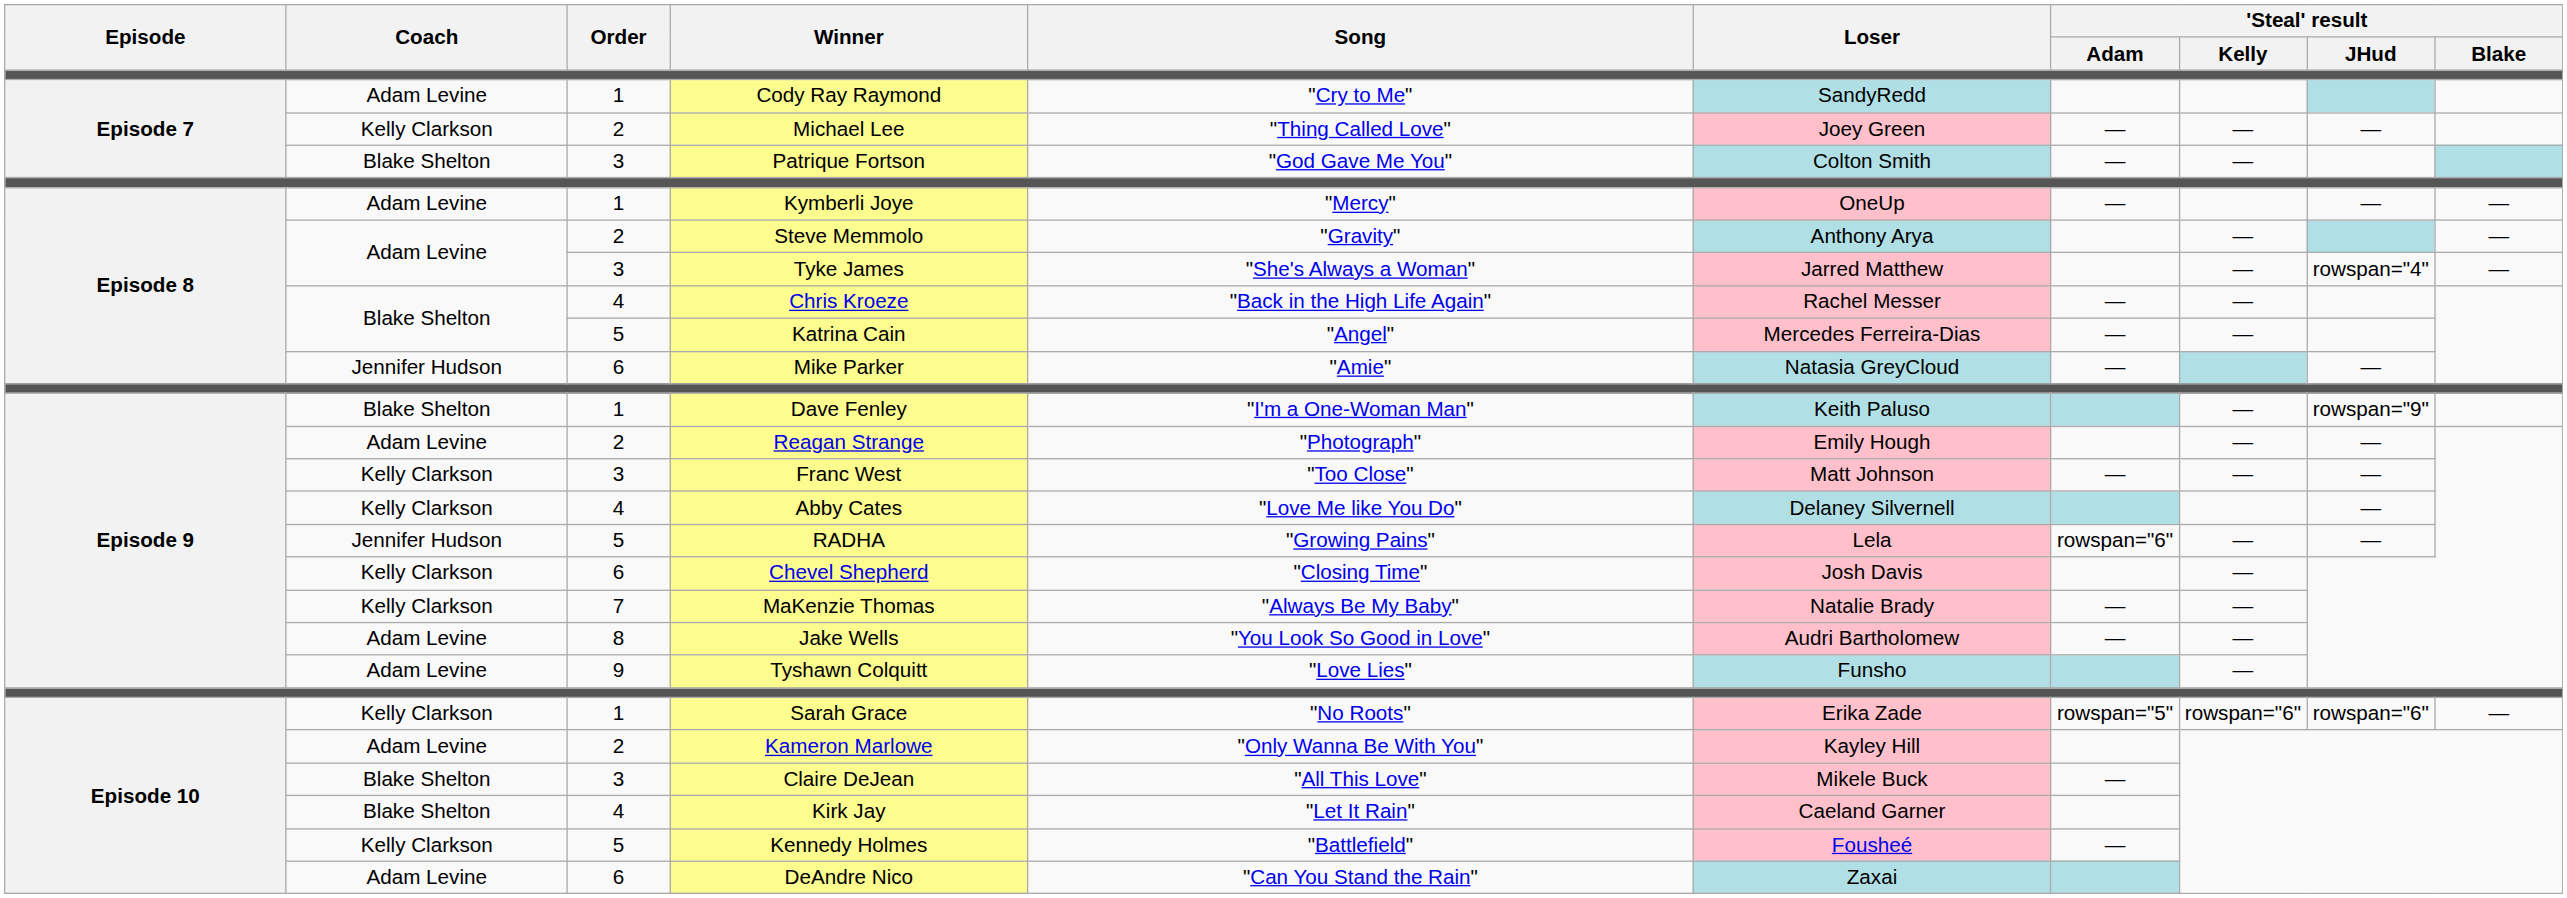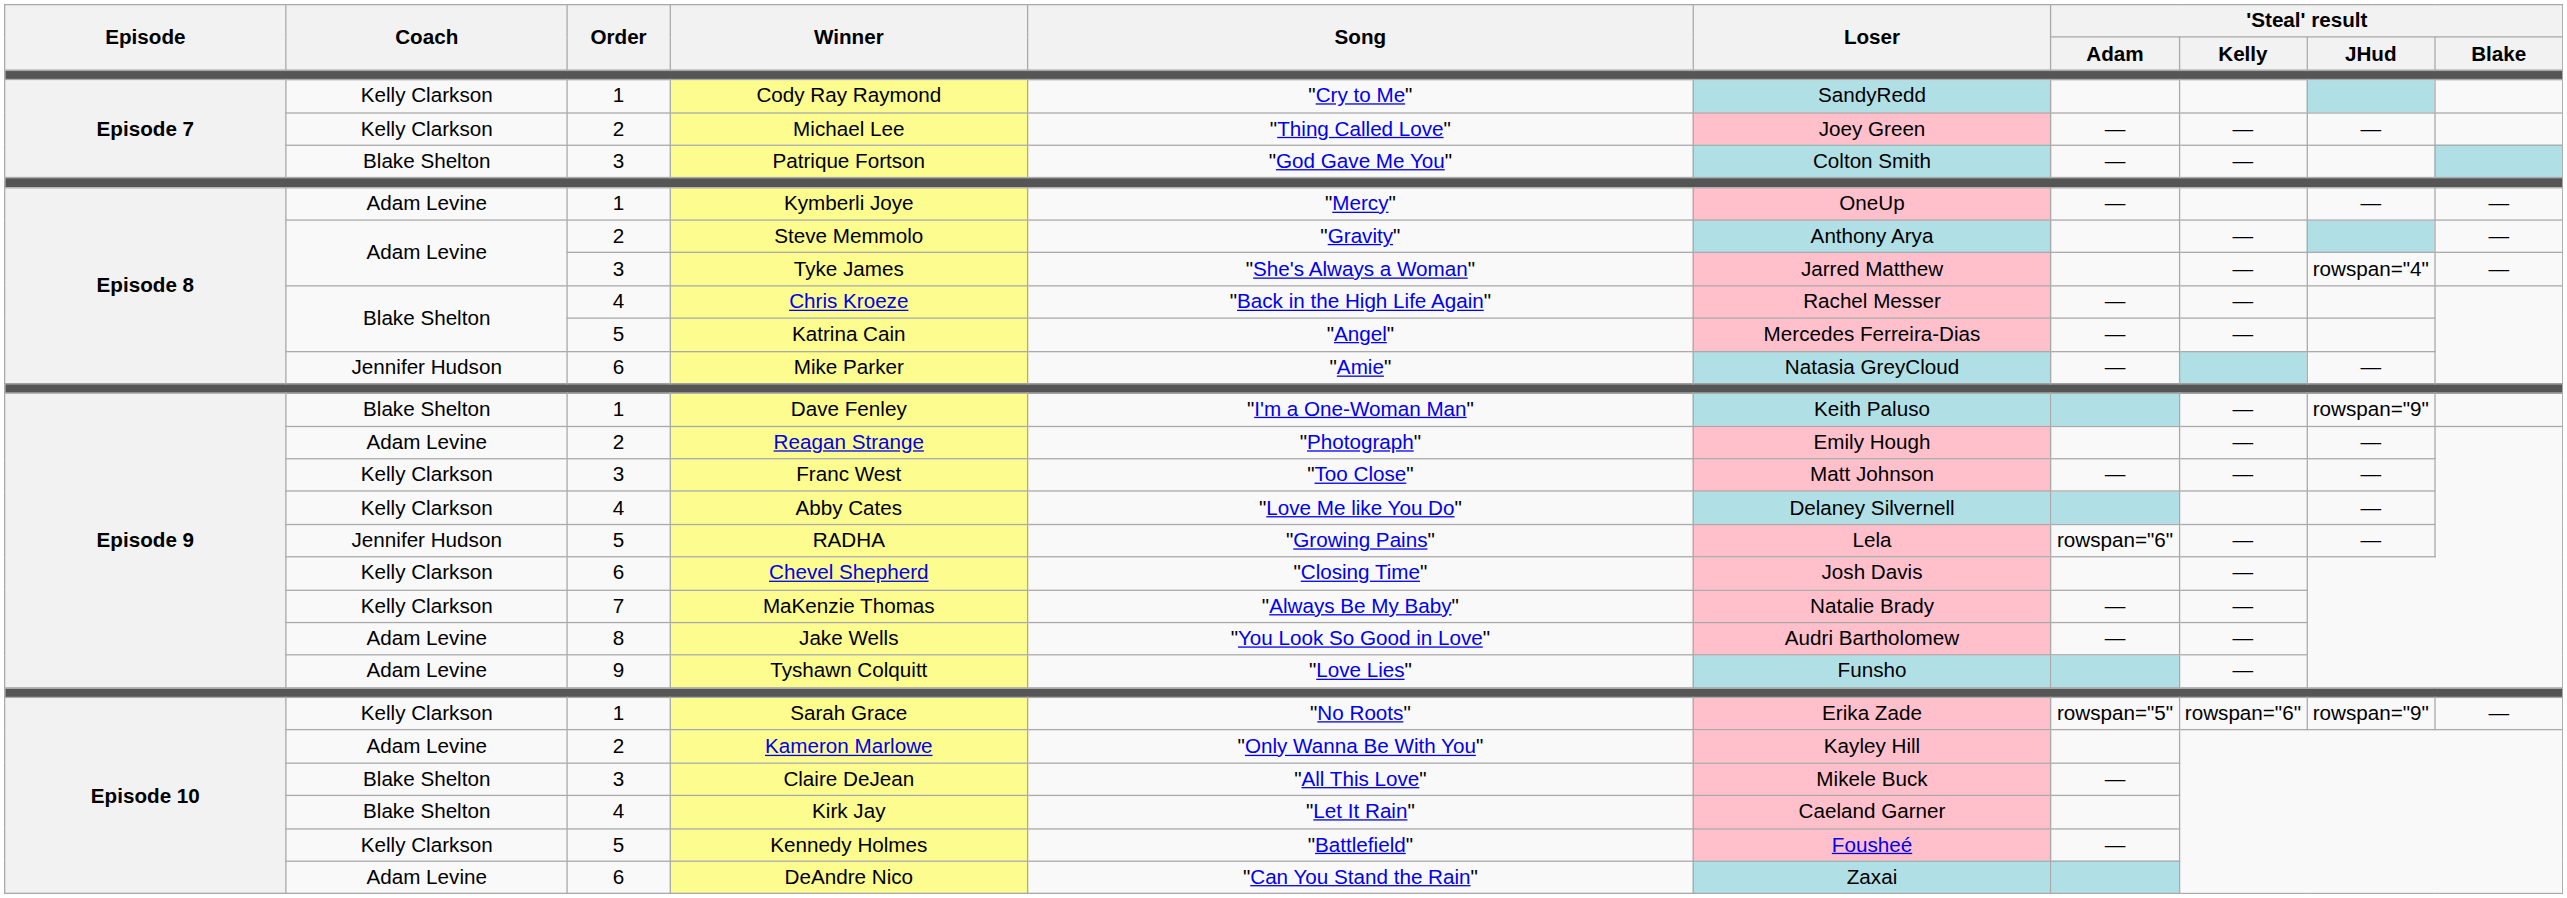(427, 95) Adam Levine -> (427, 95) Kelly Clarkson
(2371, 713) rowspan="6" -> (2371, 713) rowspan="9"
